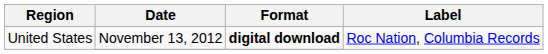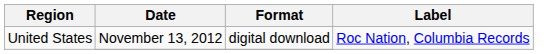(284, 37) bold -> (279, 37) normal
